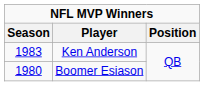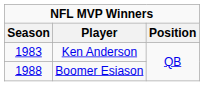(28, 71) 1980 -> (28, 71) 1988
